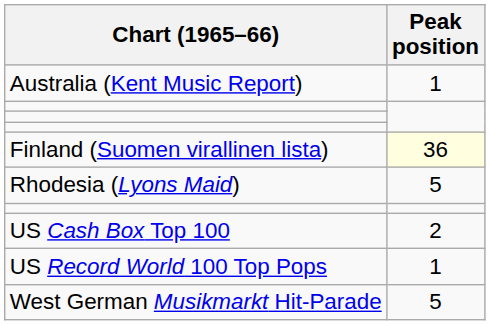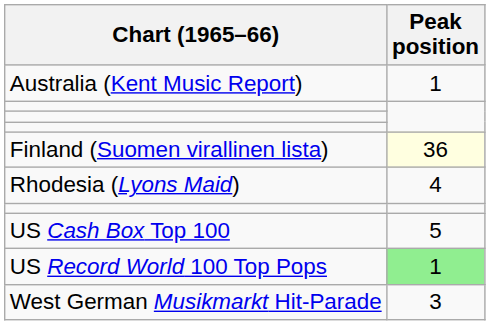(436, 185) 5 -> (436, 185) 4
(436, 230) 2 -> (436, 230) 5
(436, 266) no background -> (436, 266) lightgreen background
(436, 301) 5 -> (436, 301) 3
